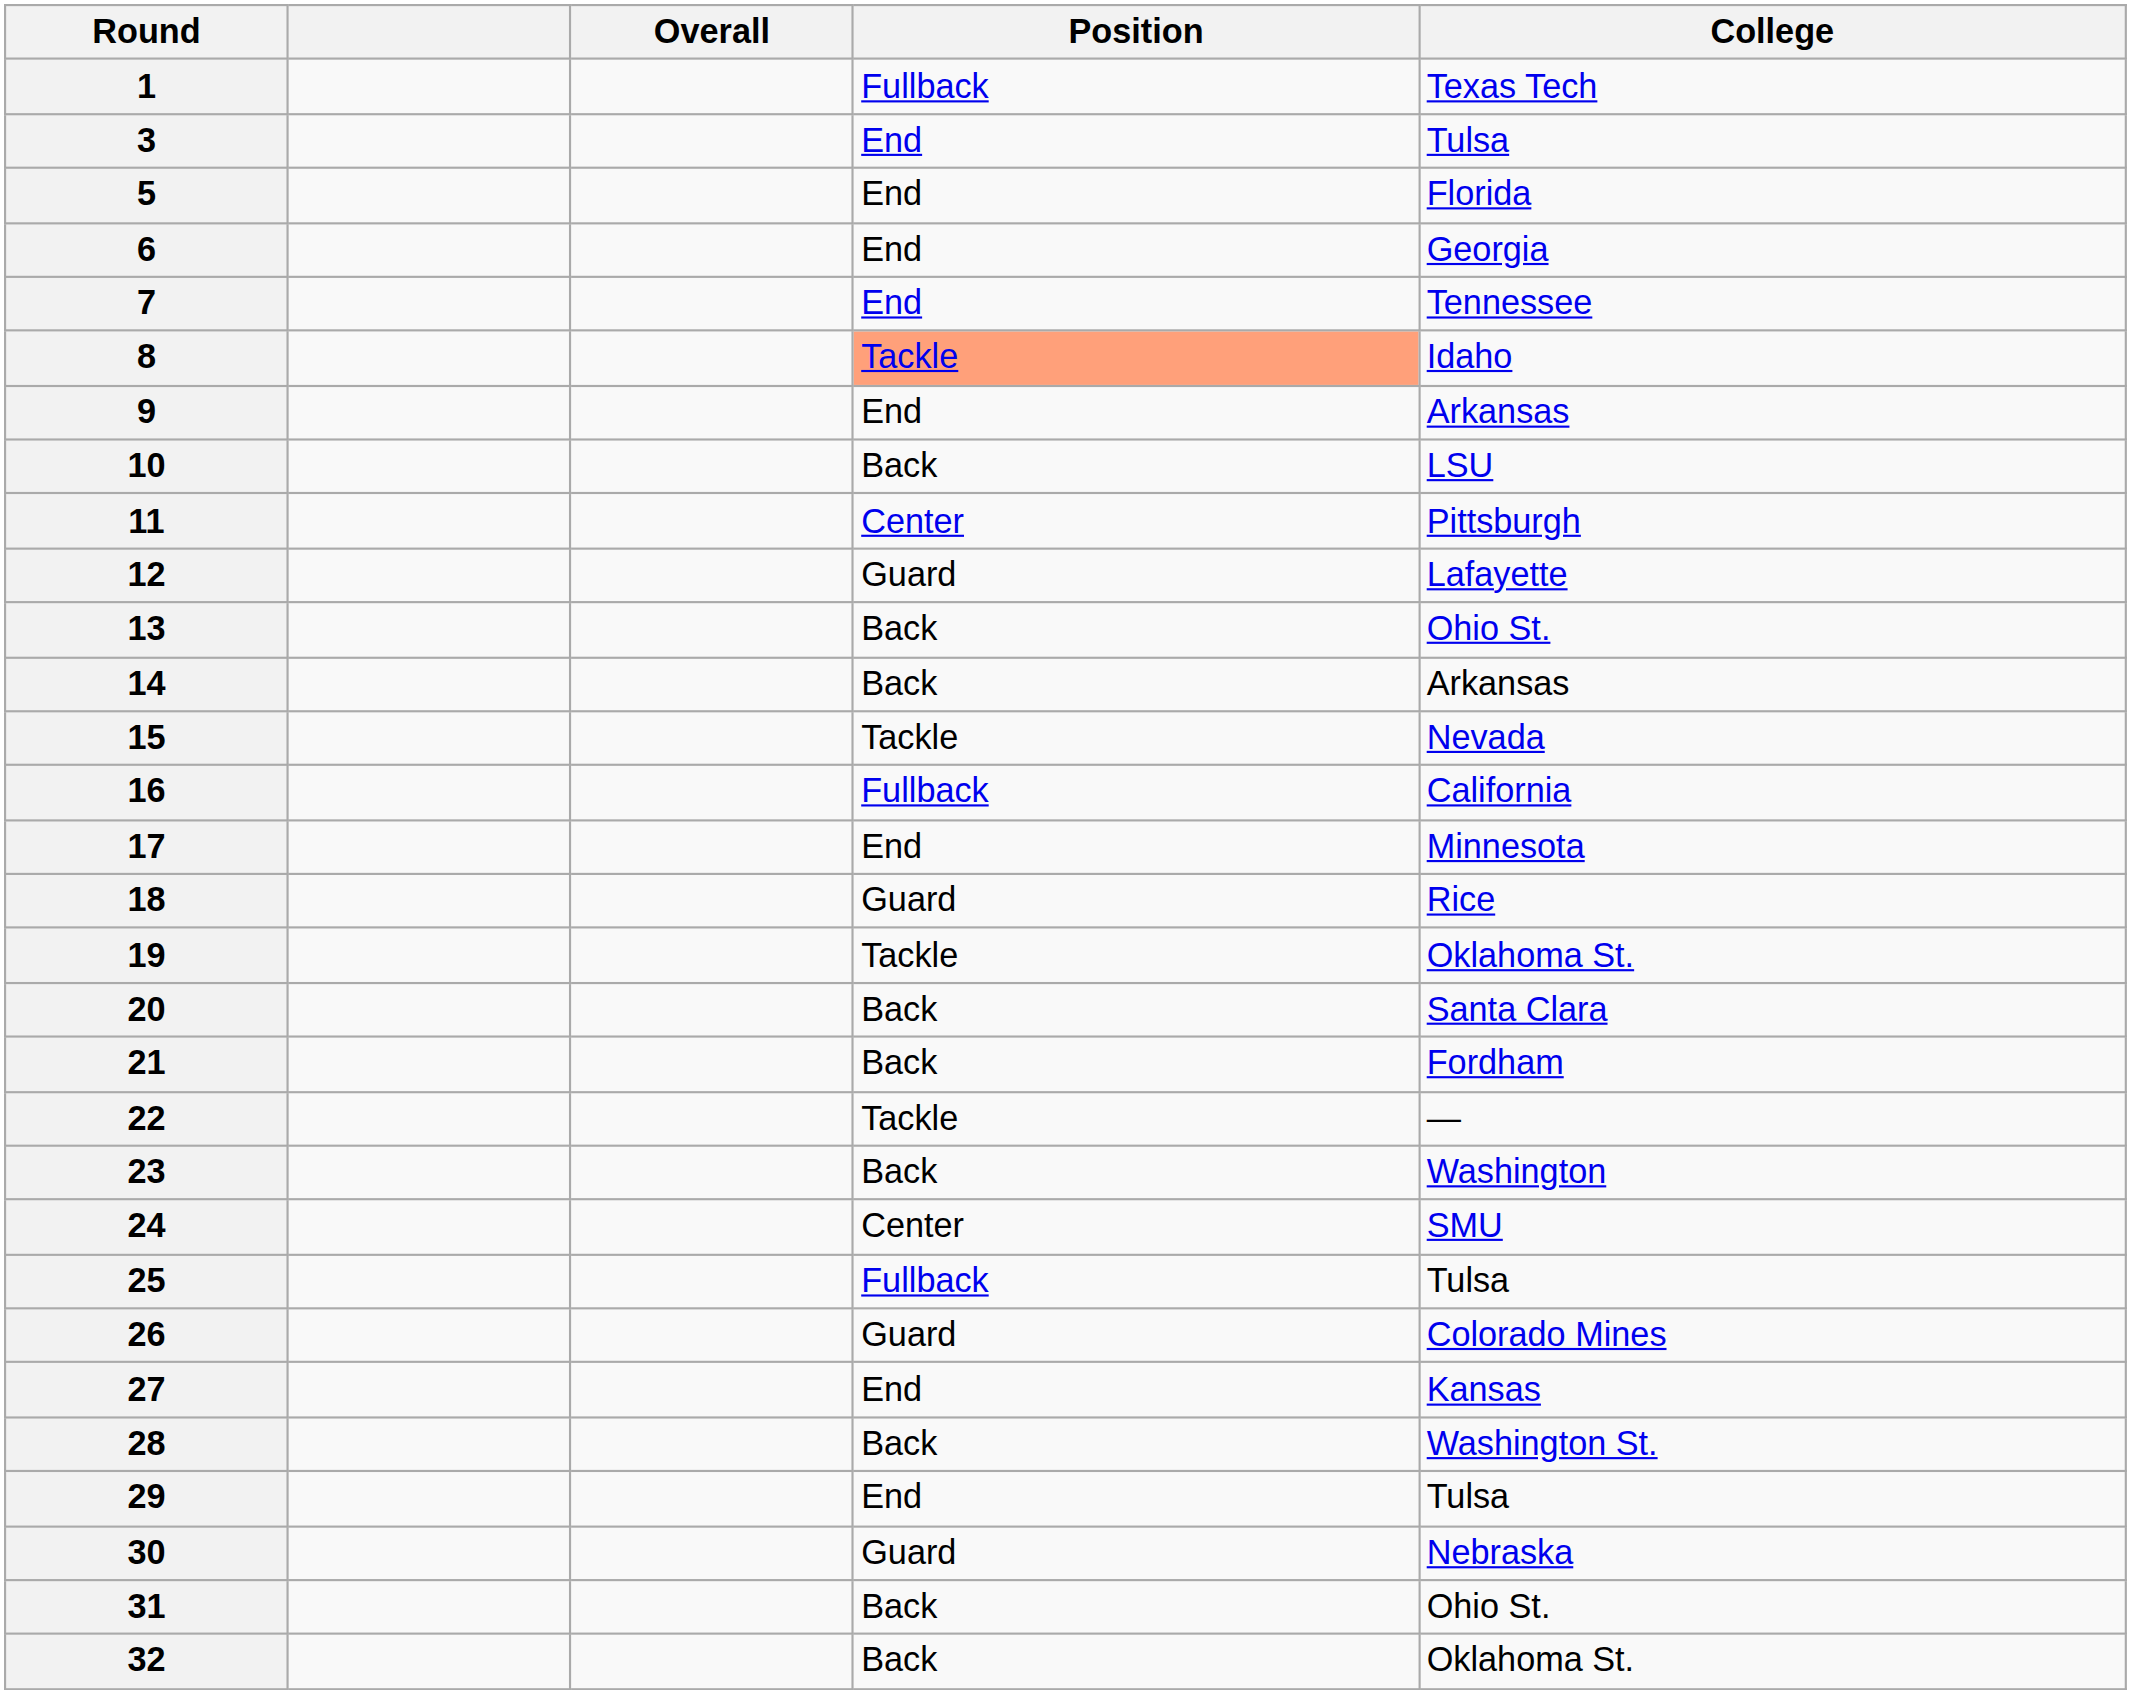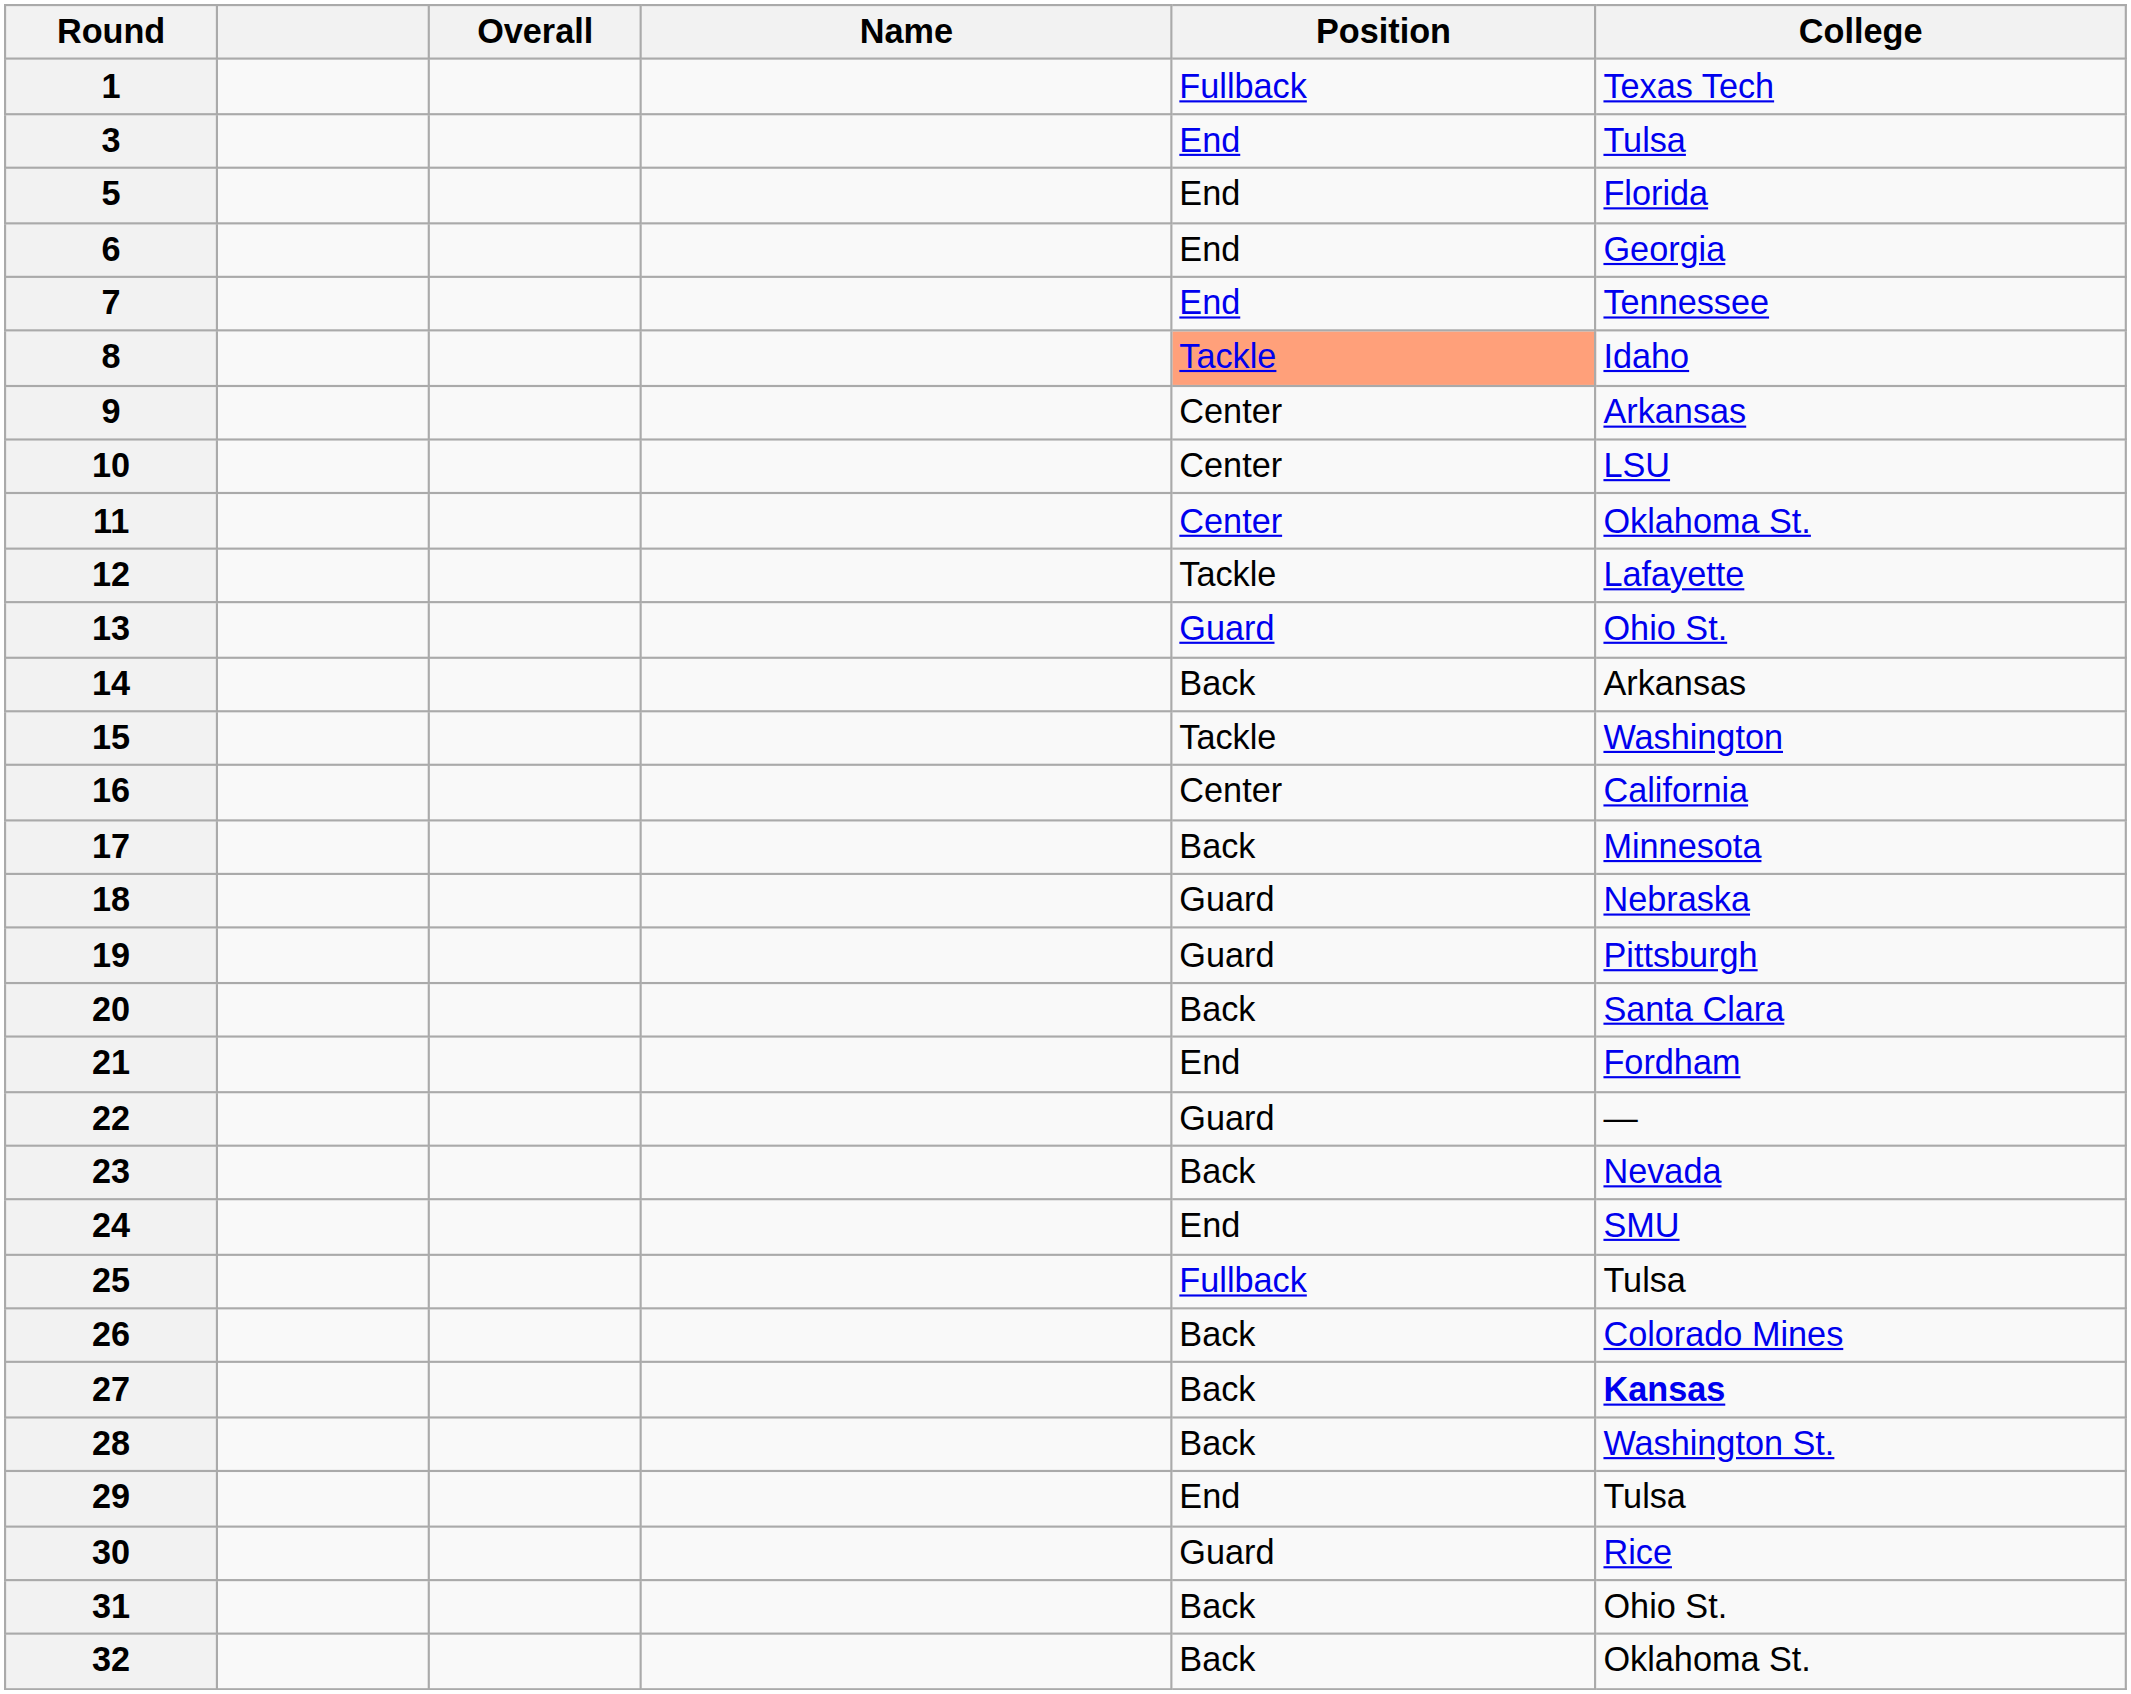+ column: (906, 31)
(892, 411) End -> (1231, 411) Center
(899, 466) Back -> (1231, 466) Center
(1504, 520) Pittsburgh -> (1707, 520) Oklahoma St.
(909, 574) Guard -> (1228, 574) Tackle
(899, 628) Back -> (1227, 628) Guard
(1486, 737) Nevada -> (1693, 737) Washington
(925, 791) Fullback -> (1231, 791) Center
(892, 846) End -> (1217, 846) Back
(1461, 900) Rice -> (1677, 900) Nebraska
(910, 954) Tackle -> (1227, 954) Guard
(1530, 954) Oklahoma St. -> (1681, 954) Pittsburgh
(899, 1063) Back -> (1210, 1063) End
(910, 1117) Tackle -> (1227, 1117) Guard
(1516, 1172) Washington -> (1662, 1172) Nevada
(913, 1226) Center -> (1210, 1226) End
(909, 1334) Guard -> (1217, 1334) Back
(892, 1389) End -> (1217, 1389) Back
(1484, 1389) normal -> (1664, 1389) bold
(1500, 1552) Nebraska -> (1638, 1552) Rice
